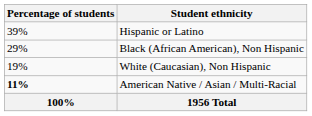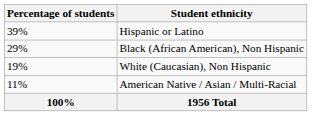(18, 84) bold -> (17, 84) normal
